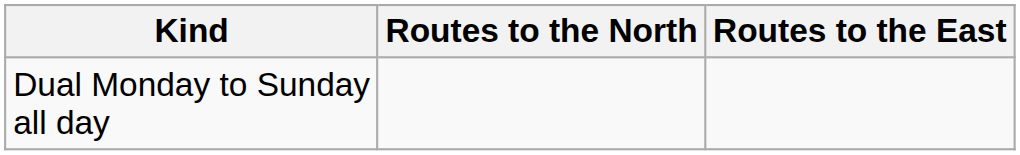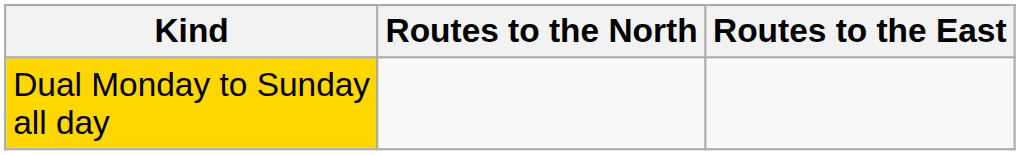(192, 102) no background -> (192, 102) gold background
